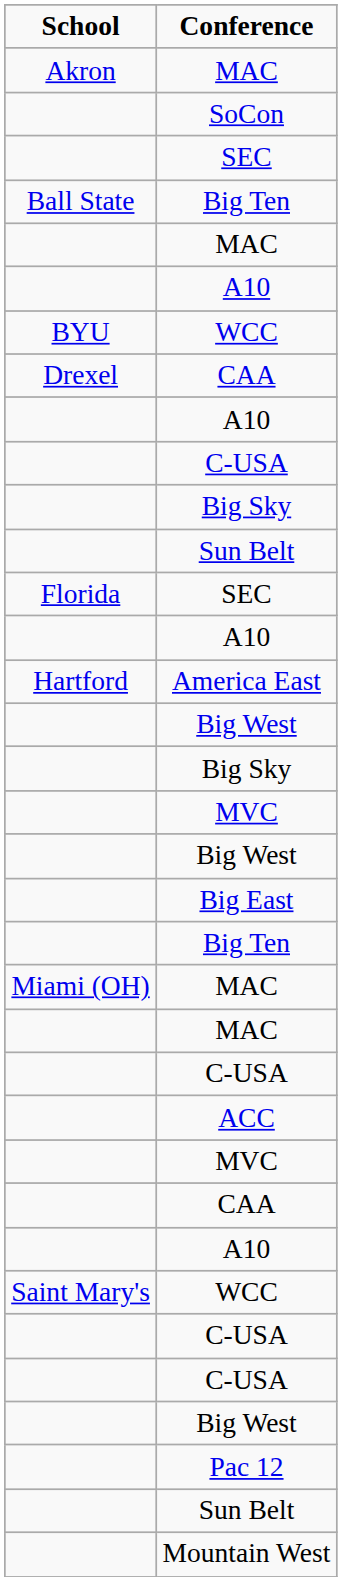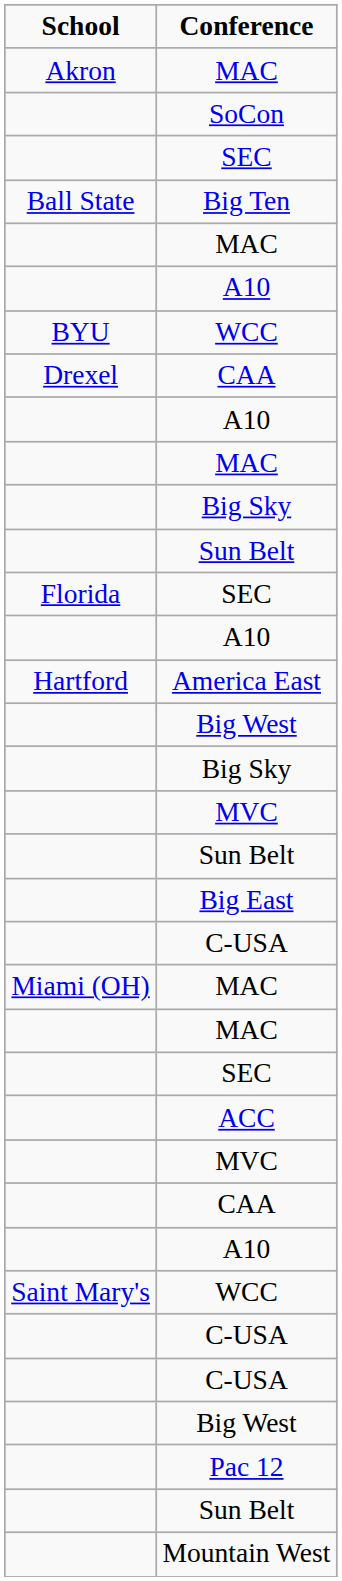(246, 462) C-USA -> (246, 462) MAC
(246, 855) Big West -> (246, 855) Sun Belt
(246, 942) Big Ten -> (246, 942) C-USA
(246, 1073) C-USA -> (246, 1073) SEC
